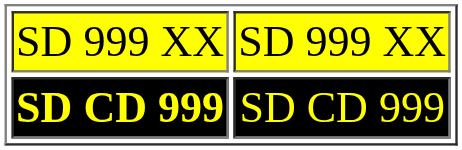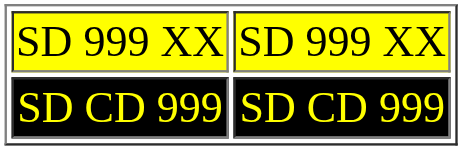(120, 107) bold -> (120, 107) normal
